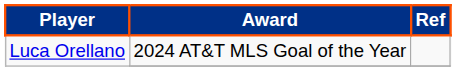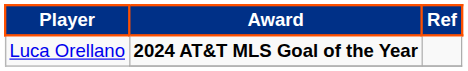(270, 50) normal -> (276, 50) bold
